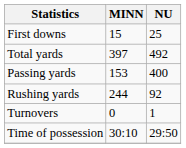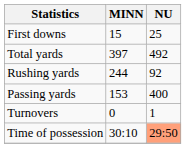rows swapped: (43, 93) <-> (41, 73)
(164, 133) no background -> (164, 133) lightsalmon background
